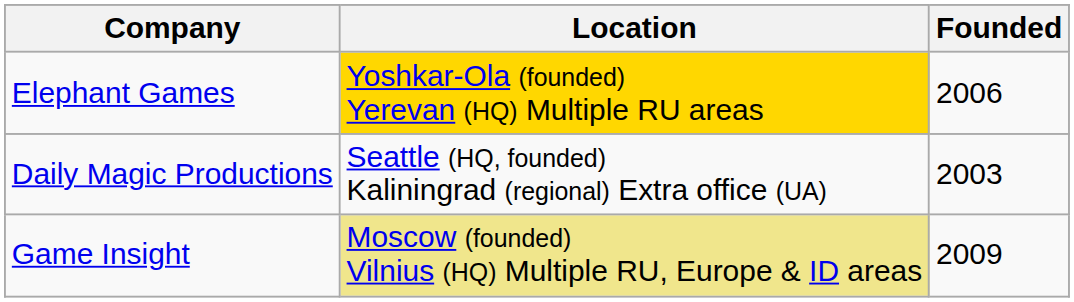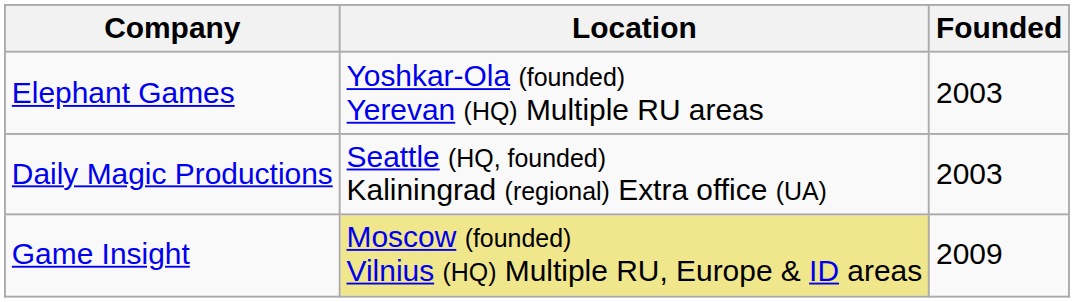(555, 92) gold background -> (555, 92) no background
(969, 92) 2006 -> (969, 92) 2003
